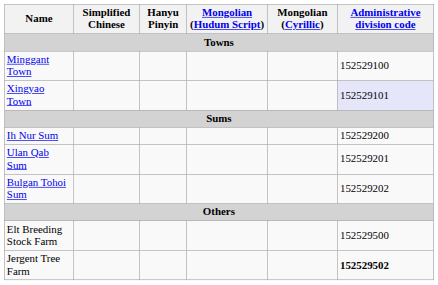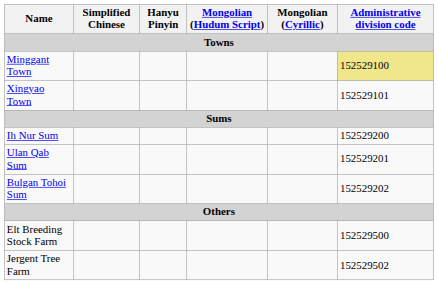(364, 65) no background -> (364, 65) khaki background
(364, 95) lavender background -> (364, 95) no background
(364, 265) bold -> (364, 265) normal
